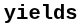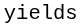(53, 14) bold -> (53, 14) normal
